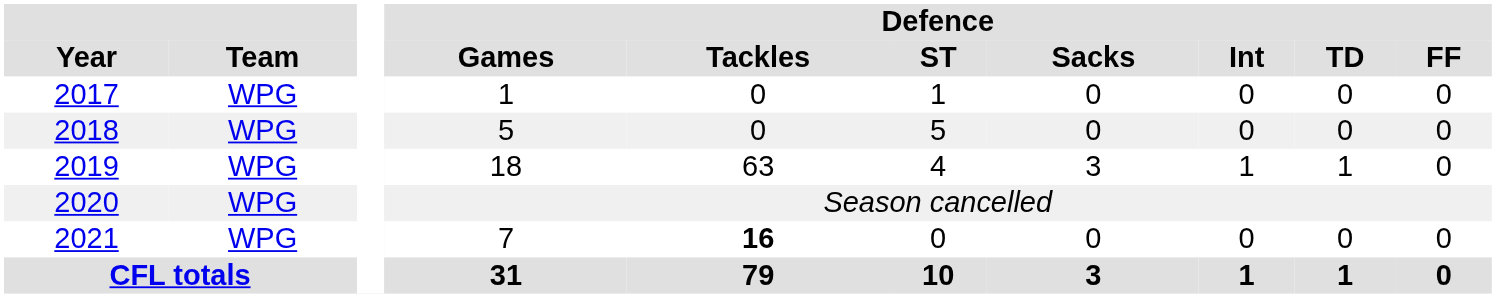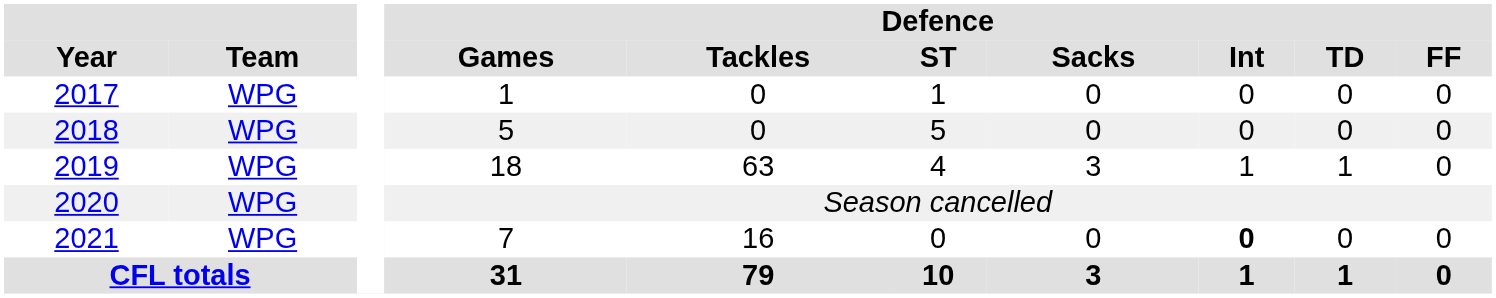(758, 238) bold -> (758, 238) normal
(1247, 238) normal -> (1247, 238) bold
